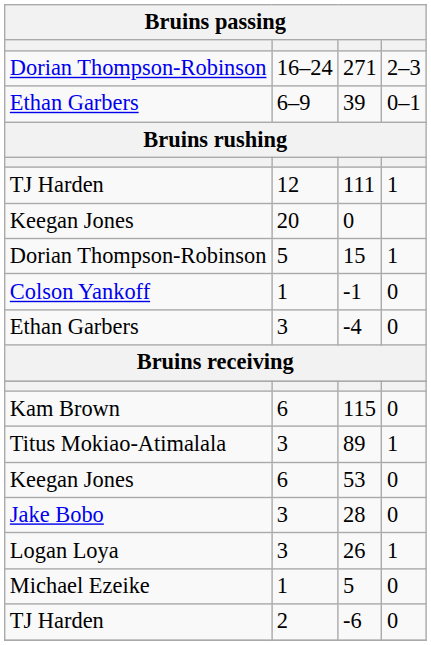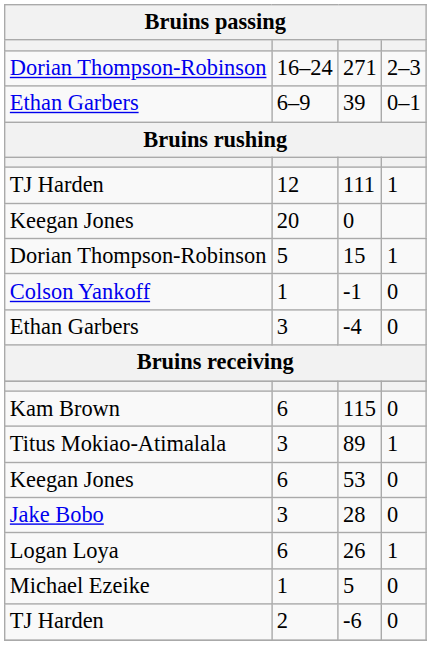(282, 550) 3 -> (282, 550) 6
